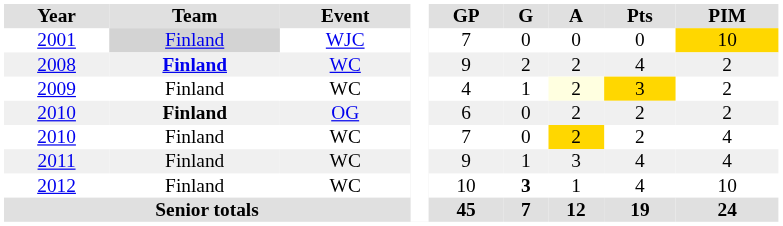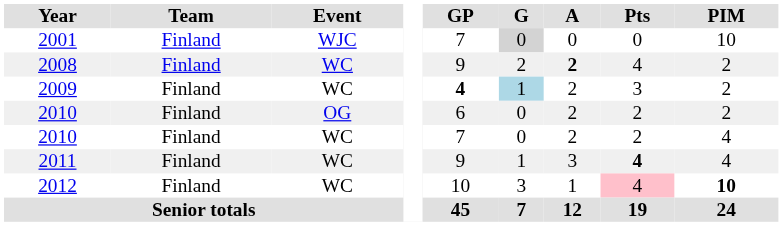(195, 40) lightgrey background -> (191, 40) no background
(526, 40) no background -> (521, 40) lightgrey background
(727, 40) gold background -> (726, 40) no background
(195, 64) bold -> (191, 64) normal
(576, 64) normal -> (572, 64) bold
(466, 88) normal -> (460, 88) bold
(526, 88) no background -> (521, 88) lightblue background
(576, 88) lightyellow background -> (572, 88) no background
(640, 88) gold background -> (637, 88) no background
(195, 112) bold -> (191, 112) normal
(576, 136) gold background -> (572, 136) no background
(640, 161) normal -> (637, 161) bold
(526, 185) bold -> (521, 185) normal
(640, 185) no background -> (637, 185) pink background
(727, 185) normal -> (726, 185) bold
